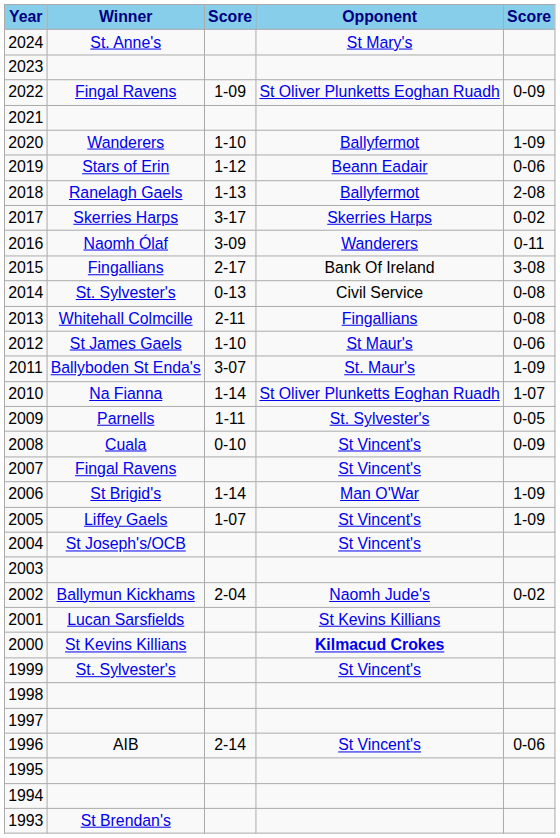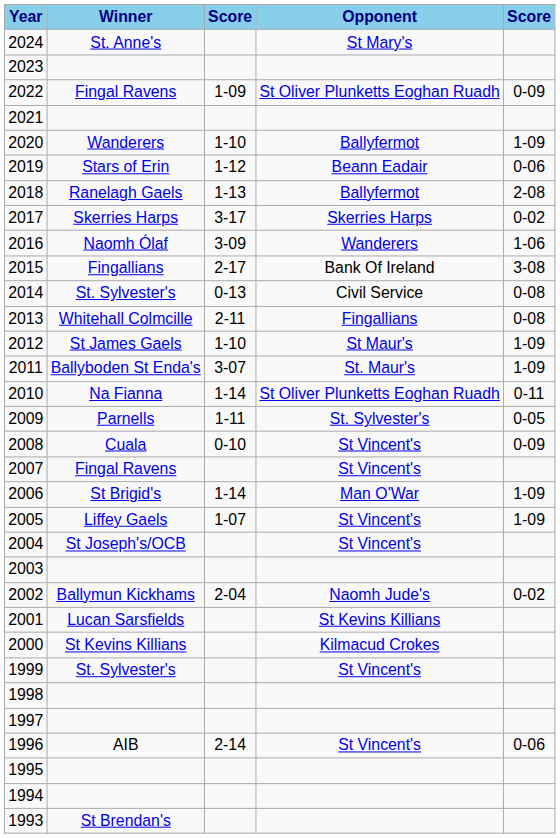(529, 243) 0-11 -> (529, 243) 1-06
(529, 343) 0-06 -> (529, 343) 1-09
(529, 393) 1-07 -> (529, 393) 0-11
(380, 645) bold -> (380, 645) normal
